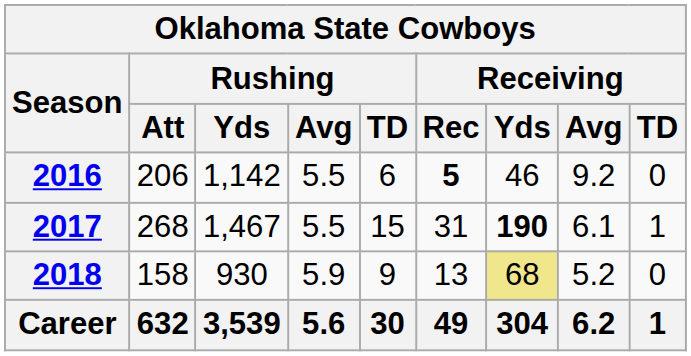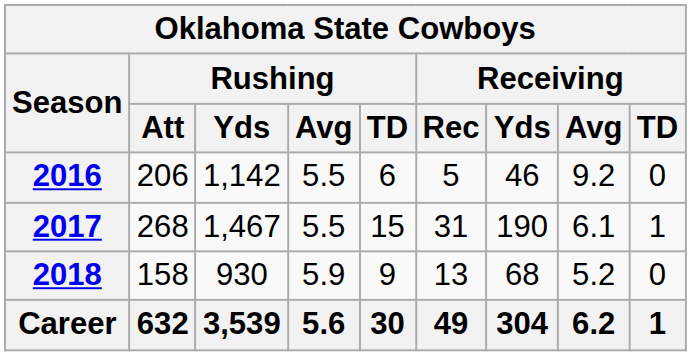(451, 176) bold -> (451, 176) normal
(522, 226) bold -> (522, 226) normal
(522, 275) khaki background -> (522, 275) no background
